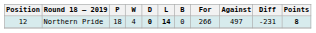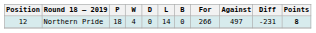(150, 22) bold -> (150, 22) normal
(166, 22) bold -> (166, 22) normal
